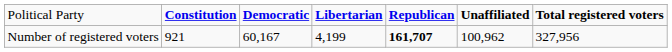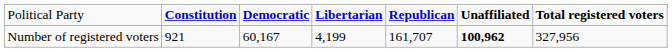(411, 36) bold -> (411, 36) normal
(483, 36) normal -> (483, 36) bold
